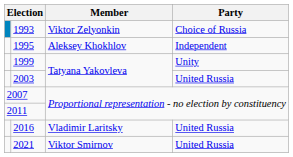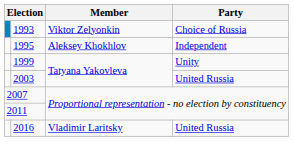- row: (24, 144)
